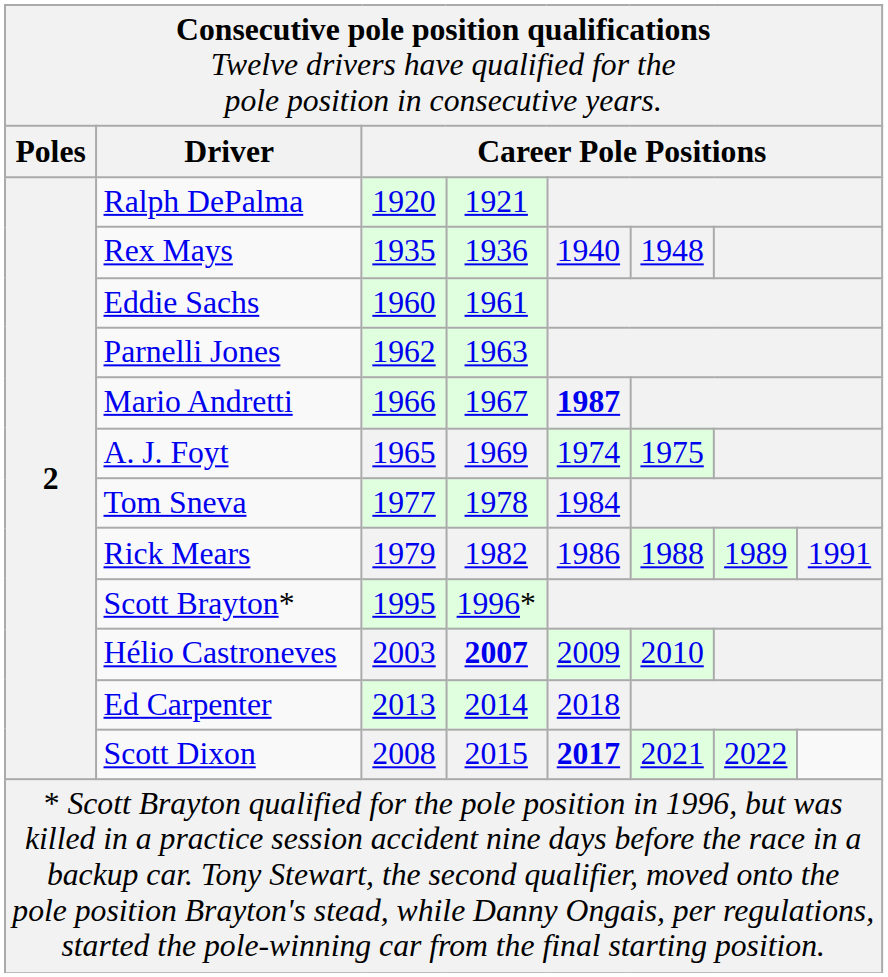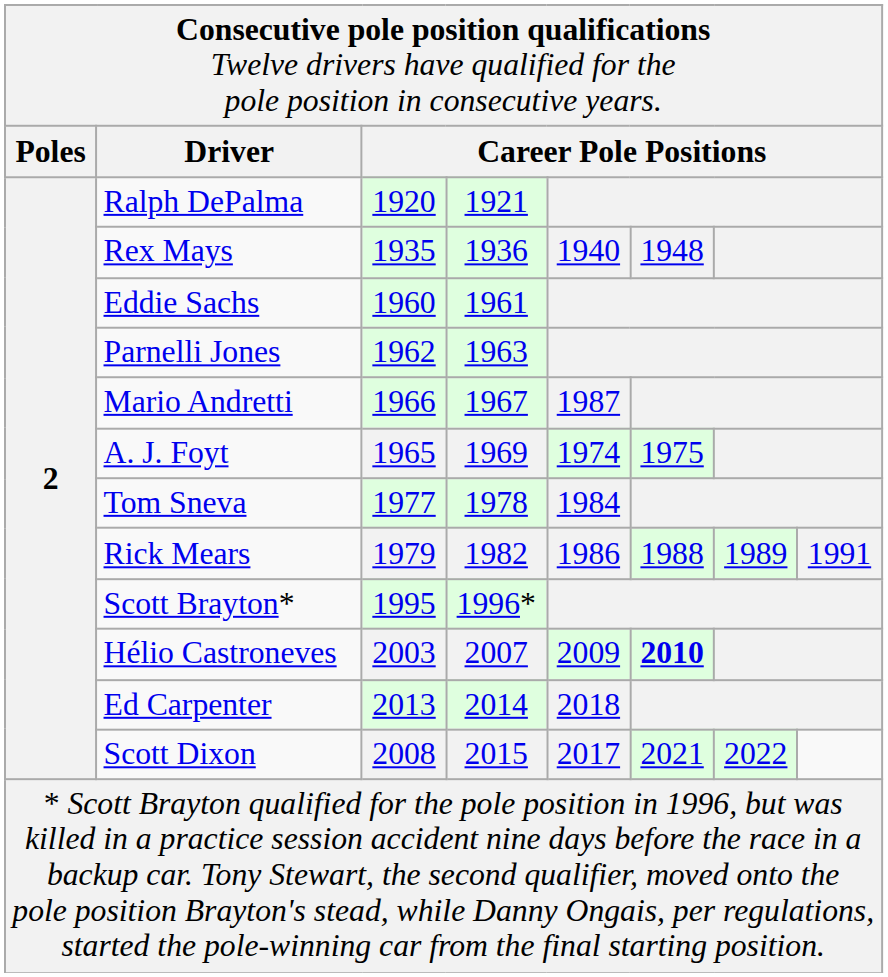(588, 402) bold -> (588, 402) normal
(496, 653) bold -> (496, 653) normal
(672, 653) normal -> (672, 653) bold
(588, 754) bold -> (588, 754) normal
